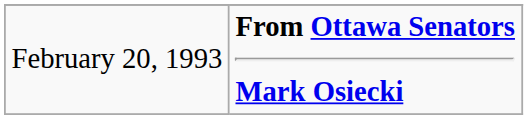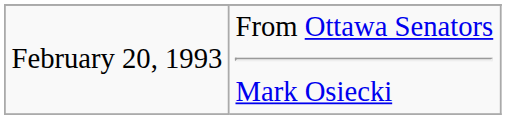(375, 59) bold -> (364, 59) normal
